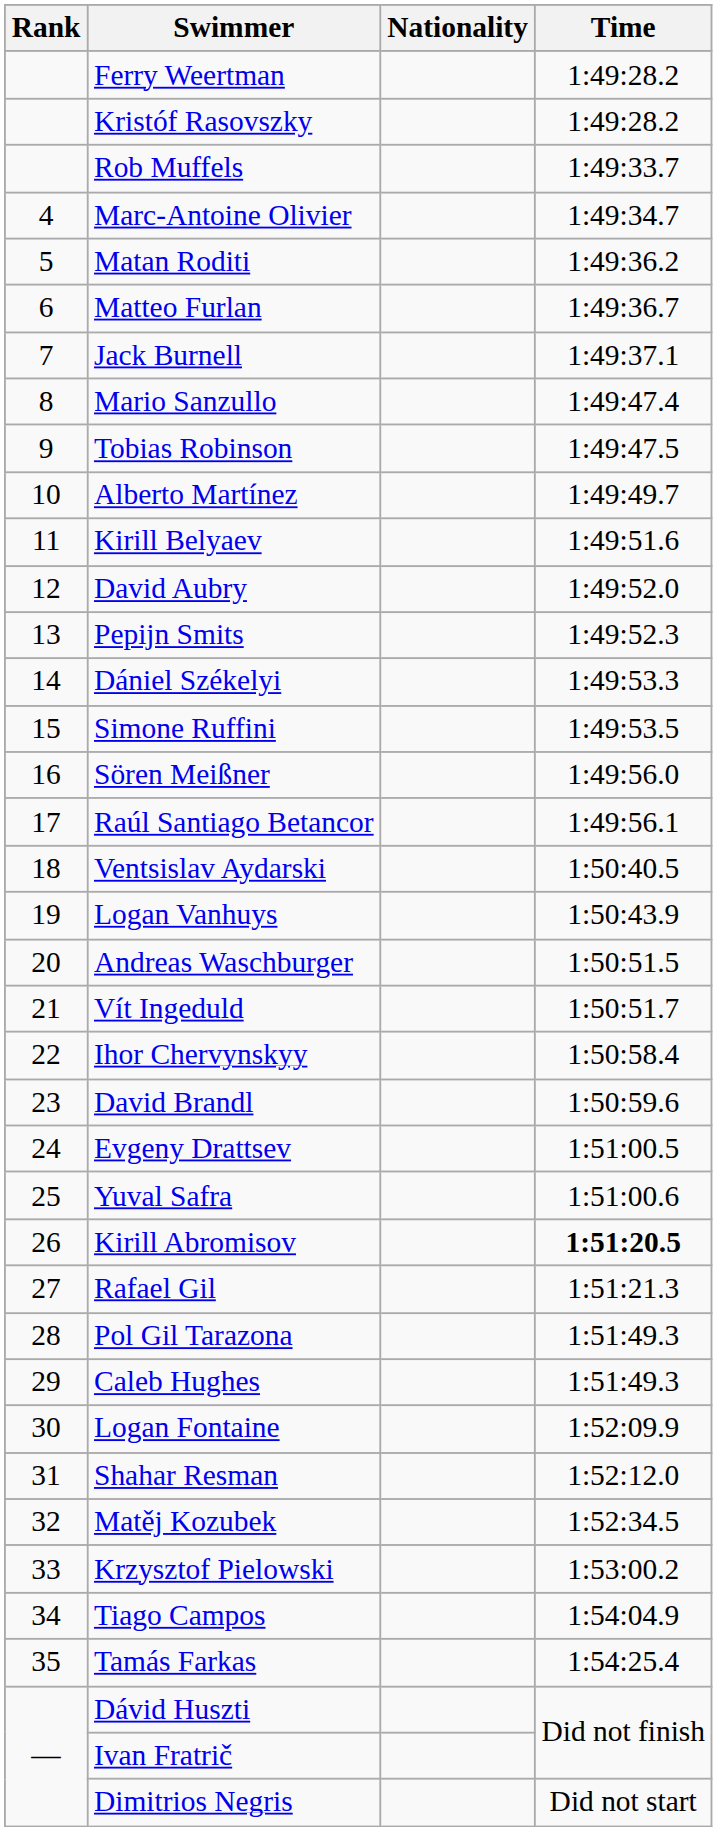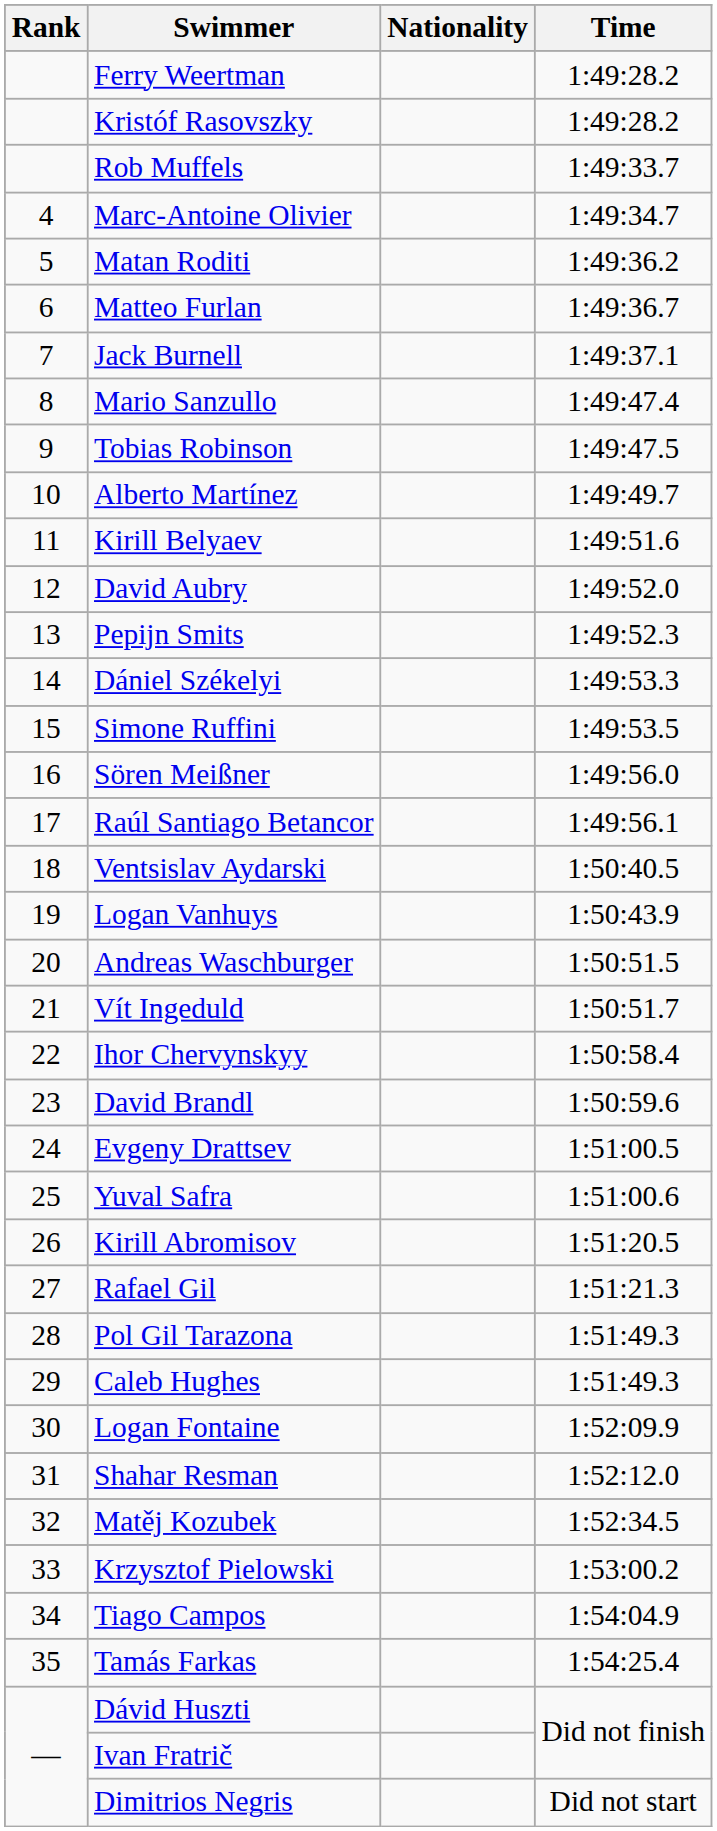(623, 1241) bold -> (623, 1241) normal
